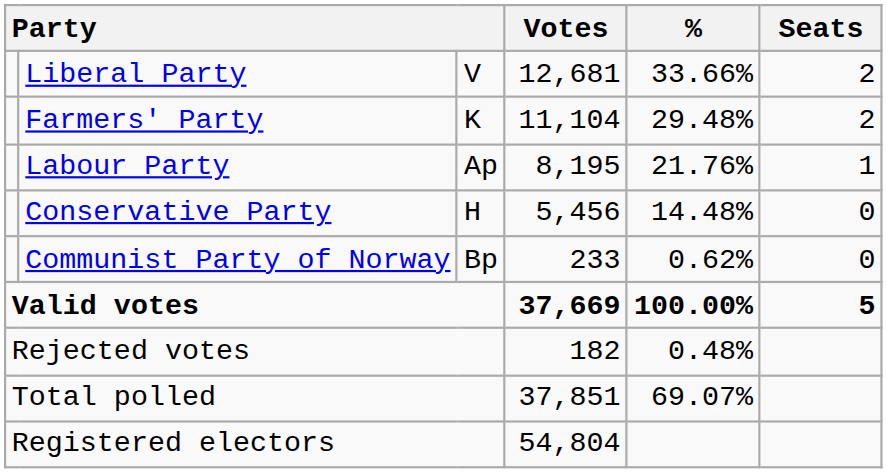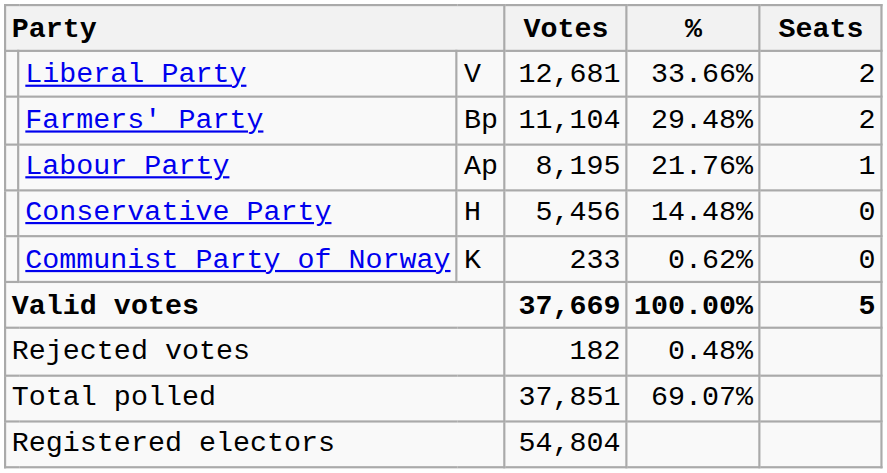(473, 121) K -> (481, 121) Bp
(481, 259) Bp -> (473, 259) K
